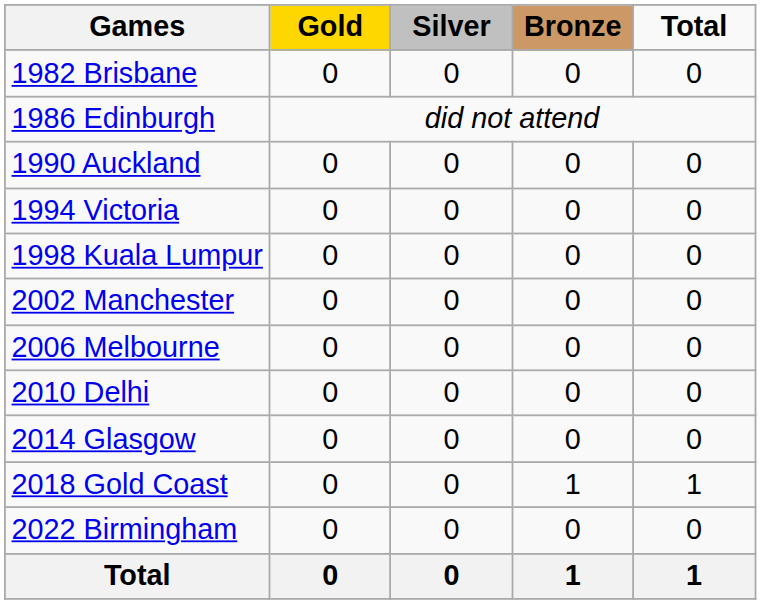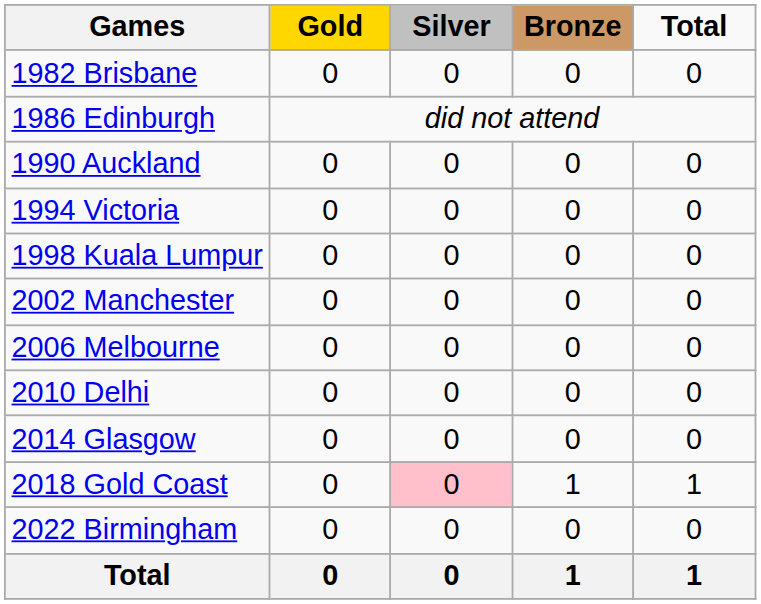(451, 484) no background -> (451, 484) pink background
